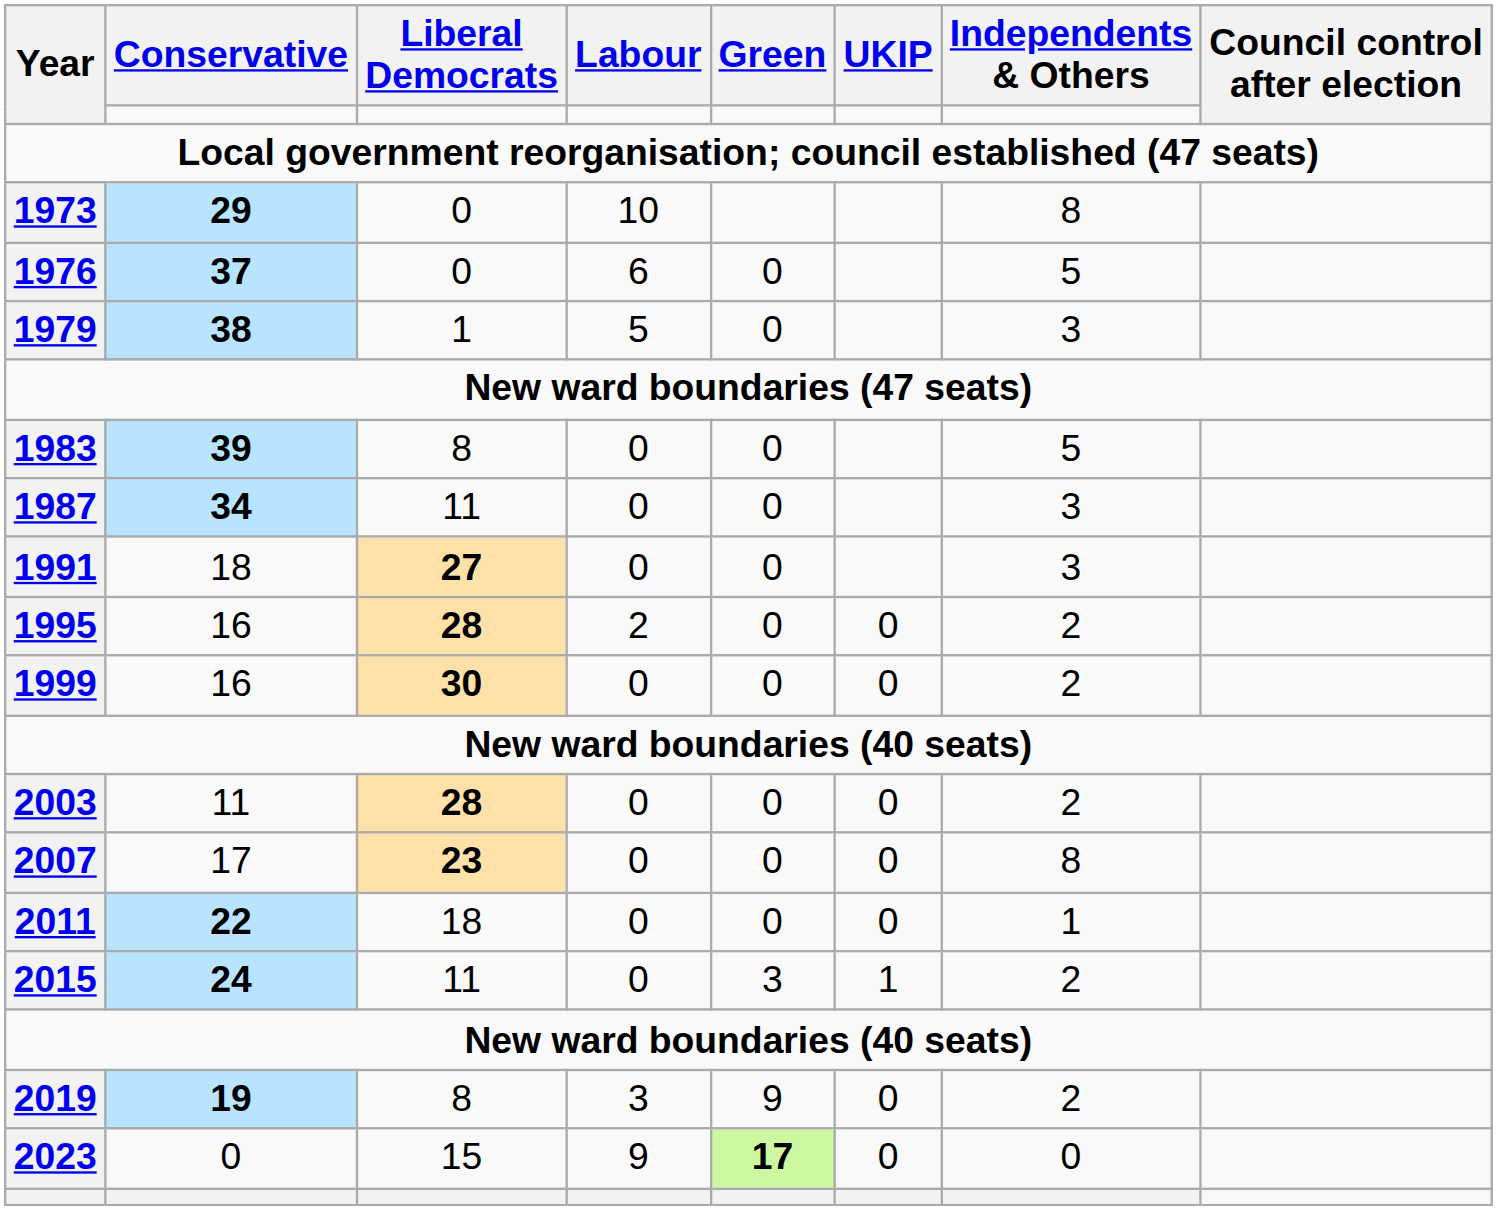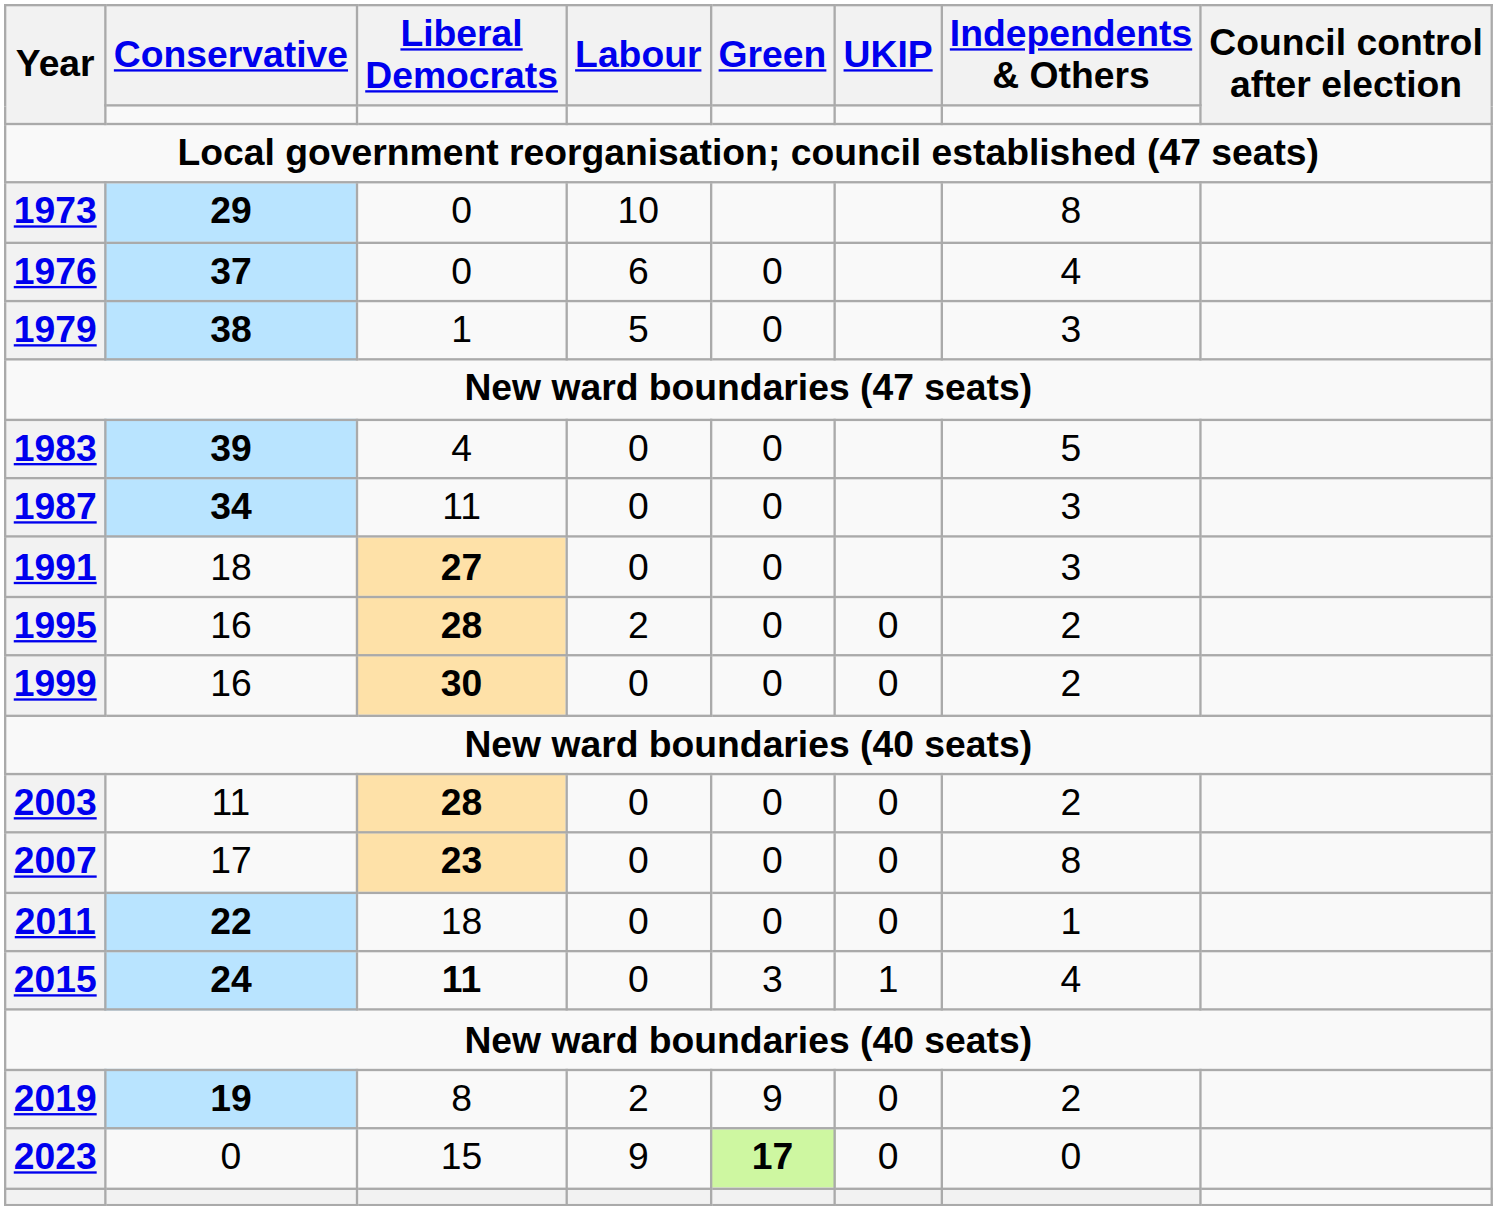(1071, 270) 5 -> (1071, 270) 4
(462, 447) 8 -> (462, 447) 4
(462, 980) normal -> (462, 980) bold
(1071, 980) 2 -> (1071, 980) 4
(638, 1098) 3 -> (638, 1098) 2
